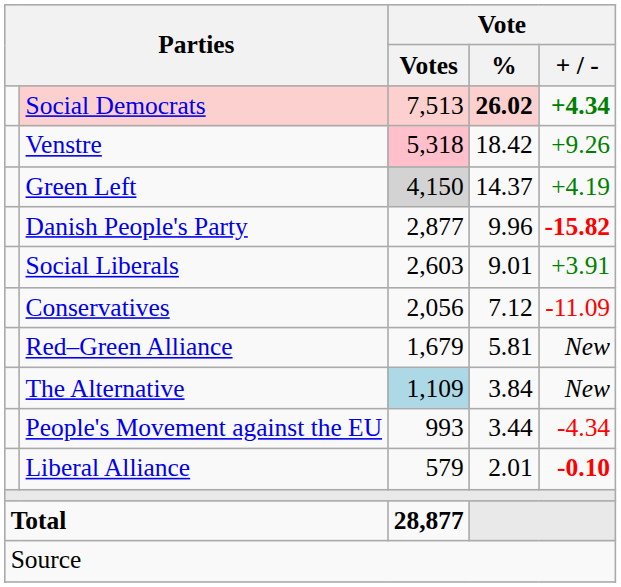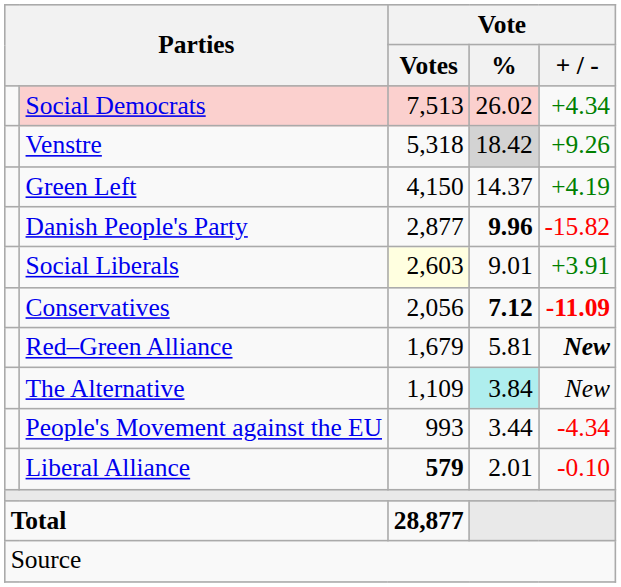(504, 105) bold -> (504, 105) normal
(581, 105) bold -> (581, 105) normal
(435, 145) pink background -> (435, 145) no background
(504, 145) no background -> (504, 145) lightgrey background
(435, 186) lightgrey background -> (435, 186) no background
(510, 226) normal -> (510, 226) bold
(577, 226) bold -> (577, 226) normal
(435, 266) no background -> (435, 266) lightyellow background
(510, 307) normal -> (510, 307) bold
(578, 307) normal -> (578, 307) bold
(587, 347) normal -> (587, 347) bold
(435, 387) lightblue background -> (435, 387) no background
(510, 387) no background -> (510, 387) paleturquoise background
(445, 468) normal -> (445, 468) bold
(584, 468) bold -> (584, 468) normal
